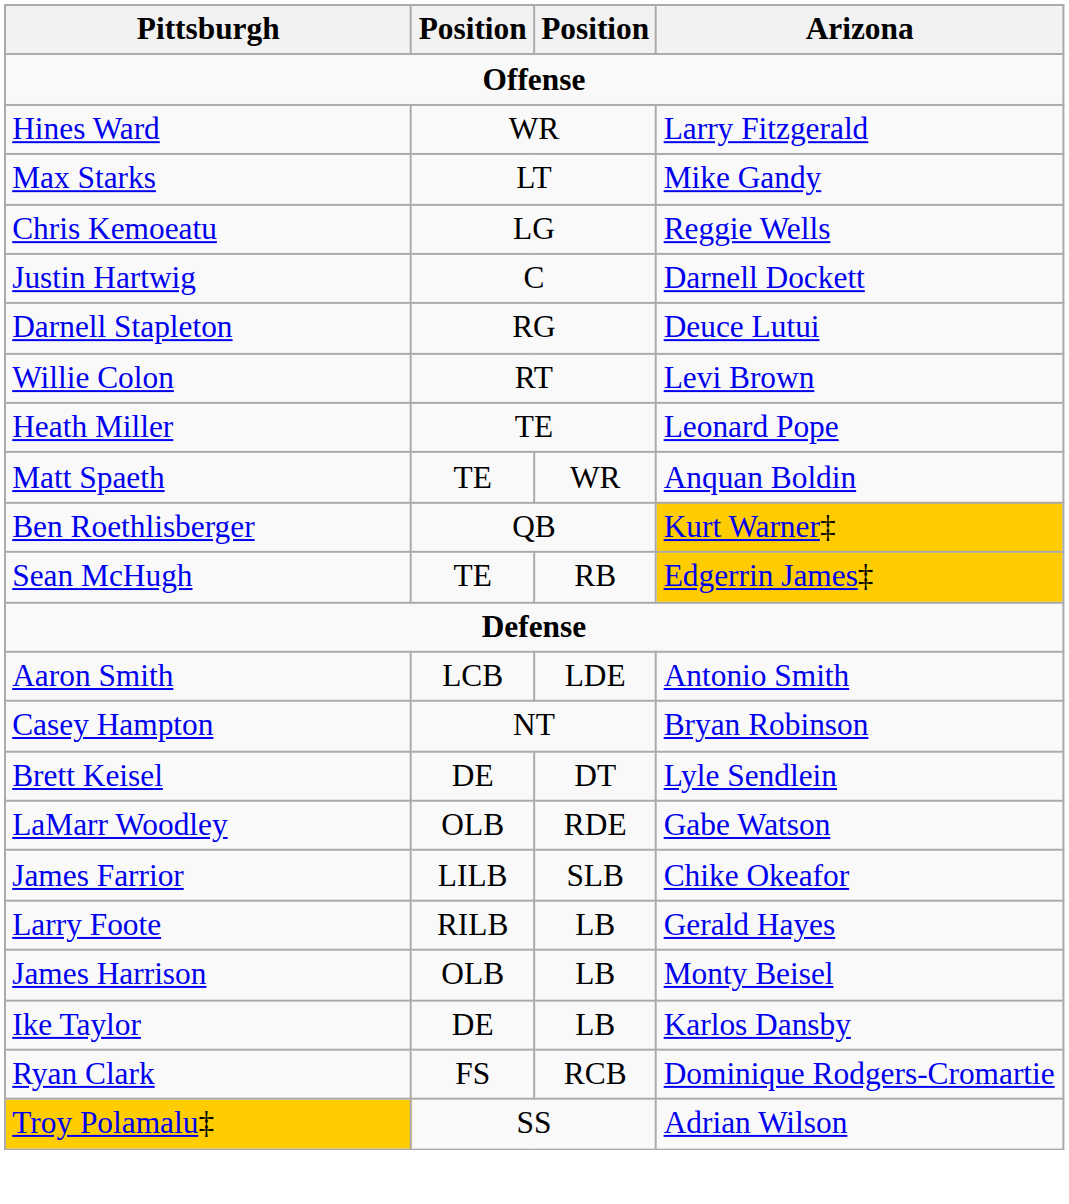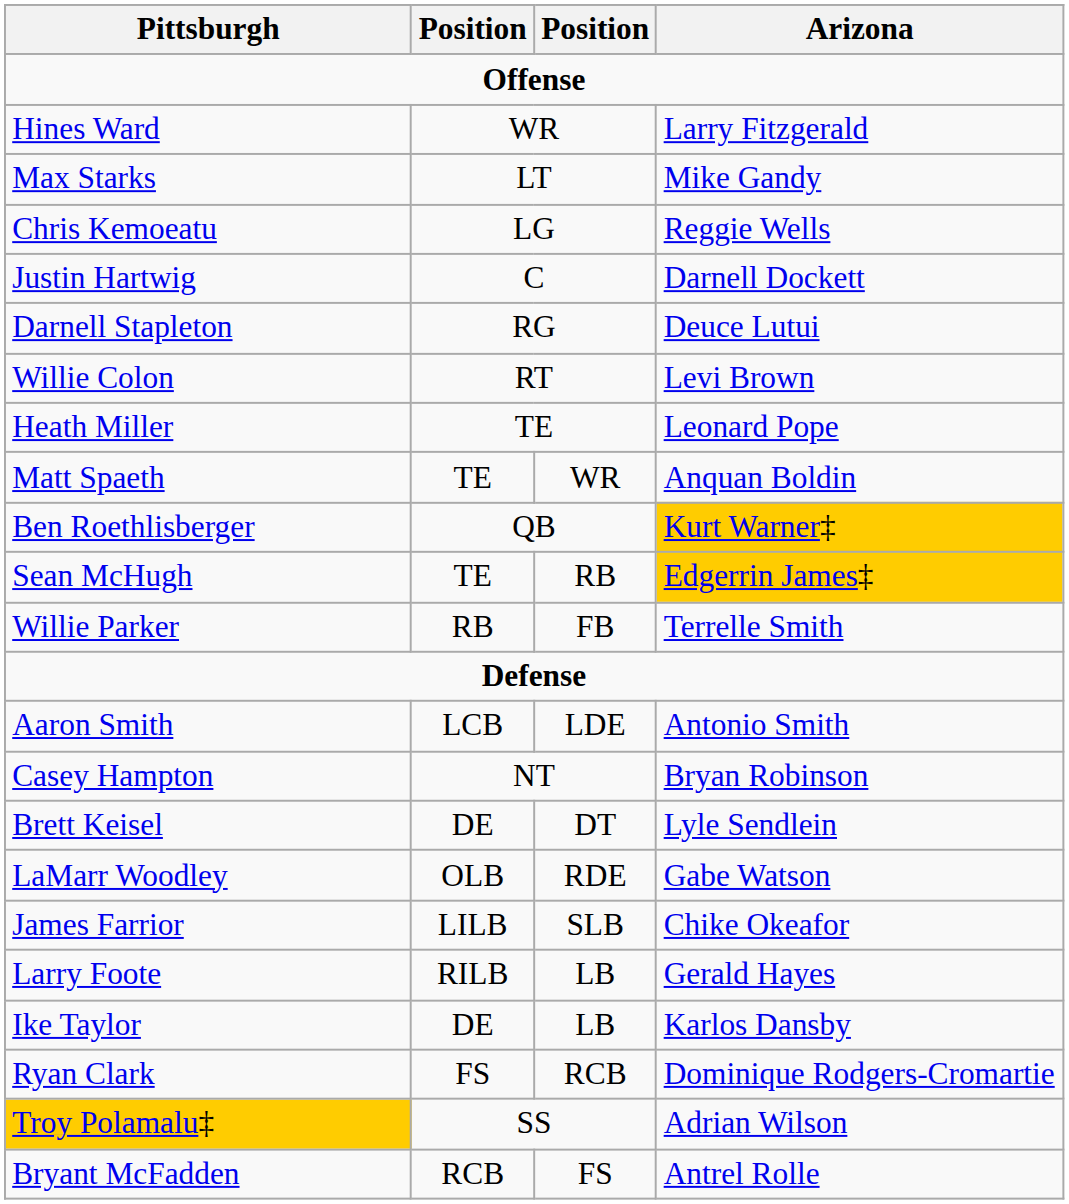+ row: (96, 626)
- row: (109, 974)
+ row: (126, 1173)
